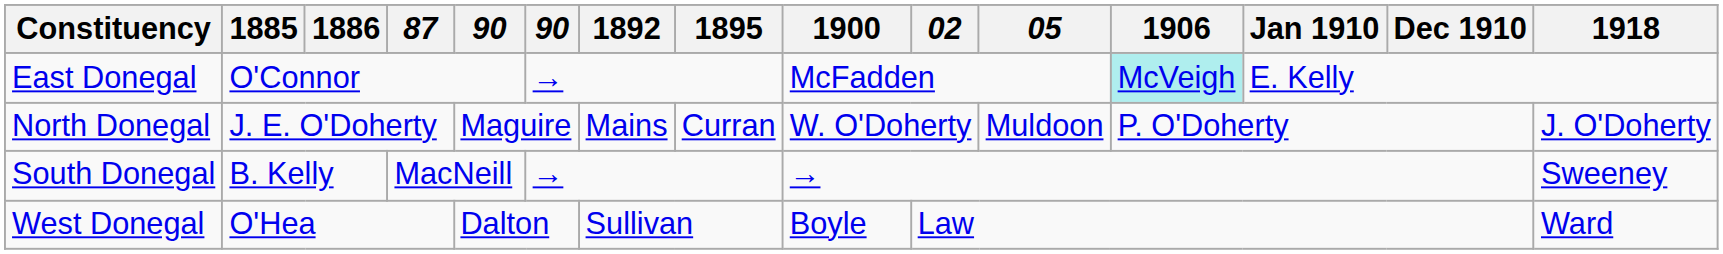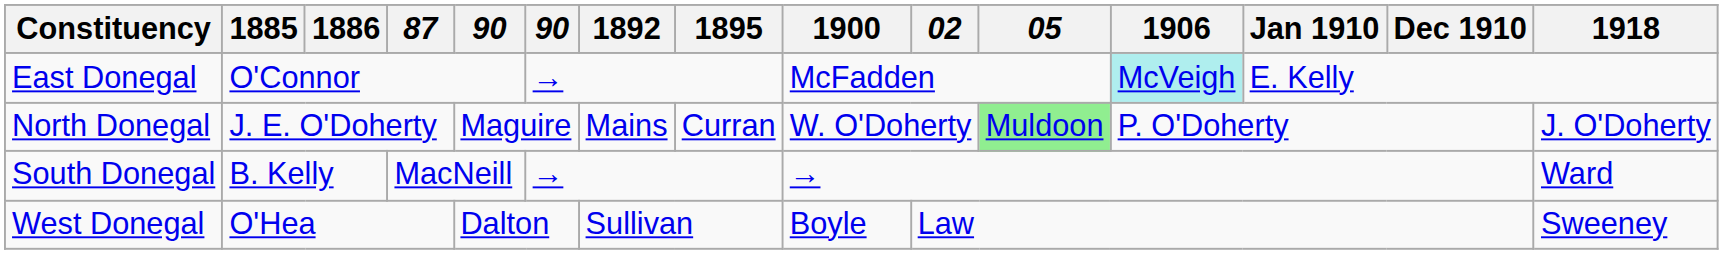(1045, 126) no background -> (1045, 126) lightgreen background
(1604, 175) Sweeney -> (1577, 175) Ward
(1577, 223) Ward -> (1604, 223) Sweeney
